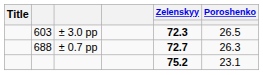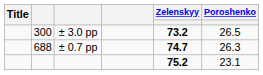(43, 32) 603 -> (43, 32) 300
(177, 32) 72.3 -> (177, 32) 73.2
(177, 47) 72.7 -> (177, 47) 74.7
